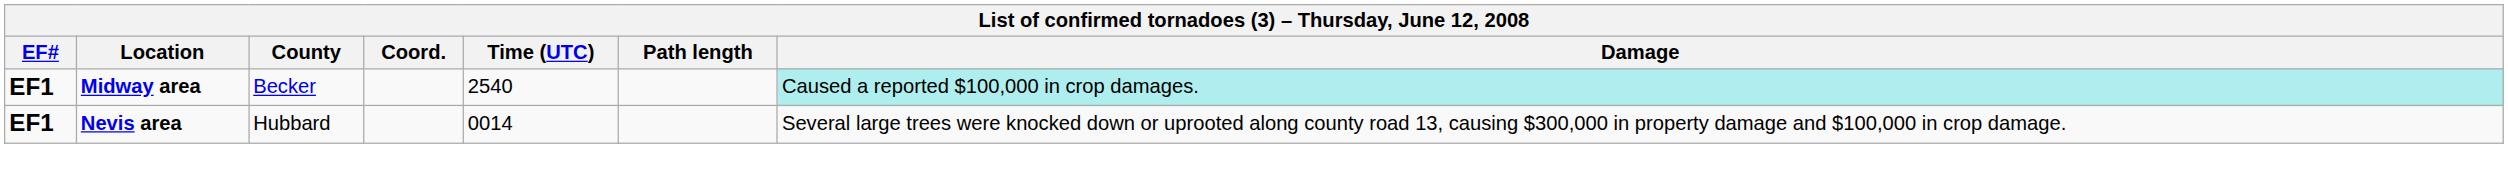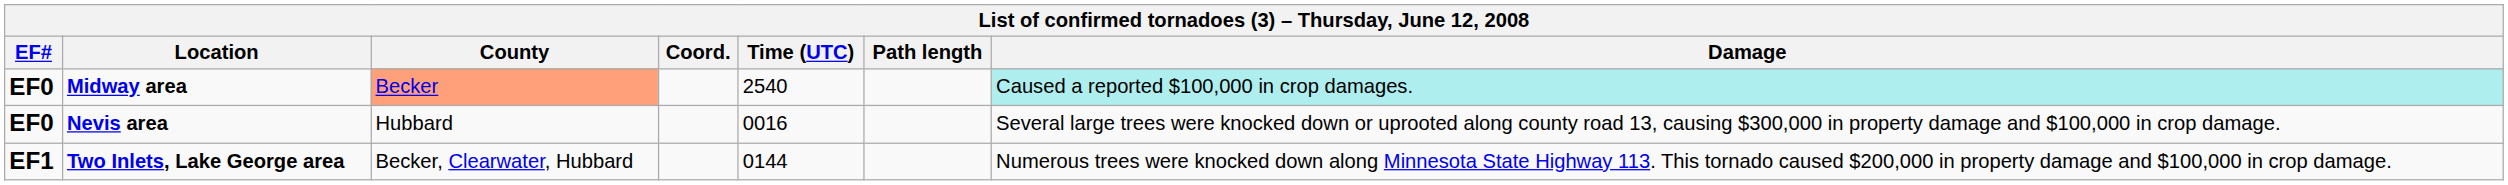(31, 86) EF1 -> (31, 86) EF0
(285, 86) no background -> (407, 86) lightsalmon background
(31, 123) EF1 -> (31, 123) EF0
(490, 123) 0014 -> (765, 123) 0016
+ row: (206, 160)
